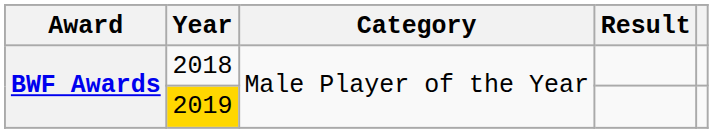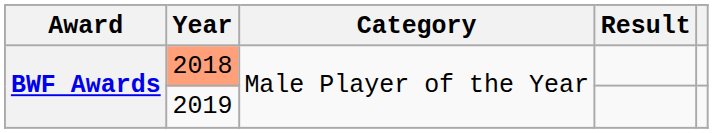(203, 66) no background -> (203, 66) lightsalmon background
(203, 107) gold background -> (203, 107) no background
